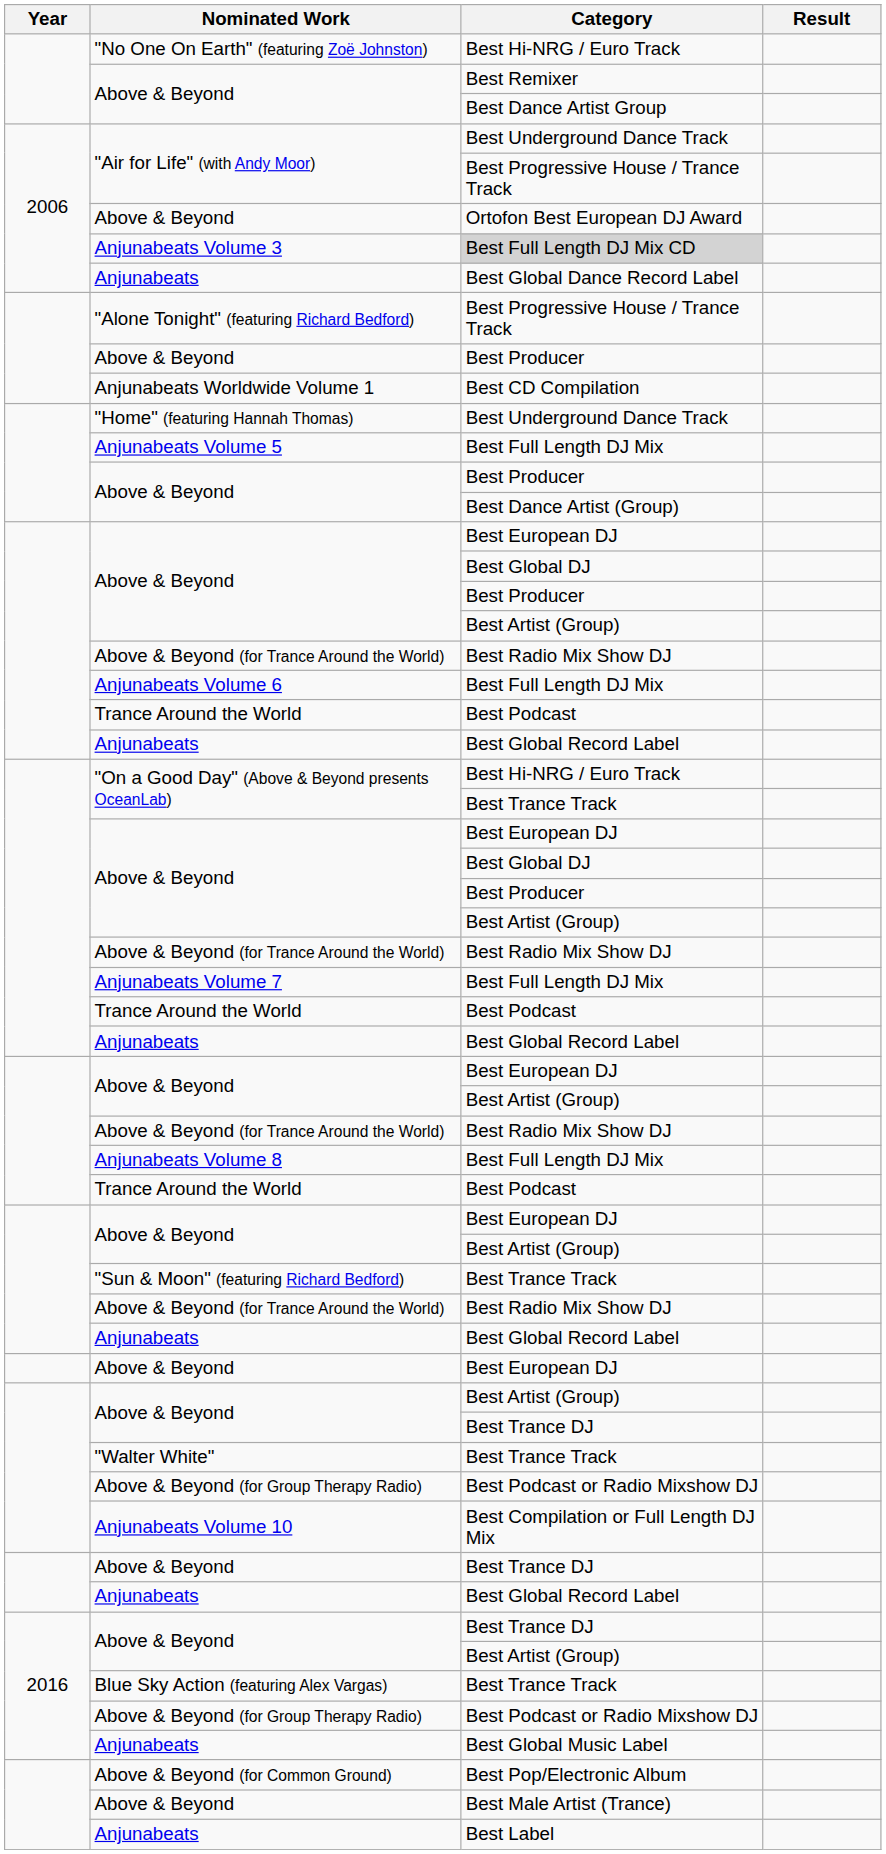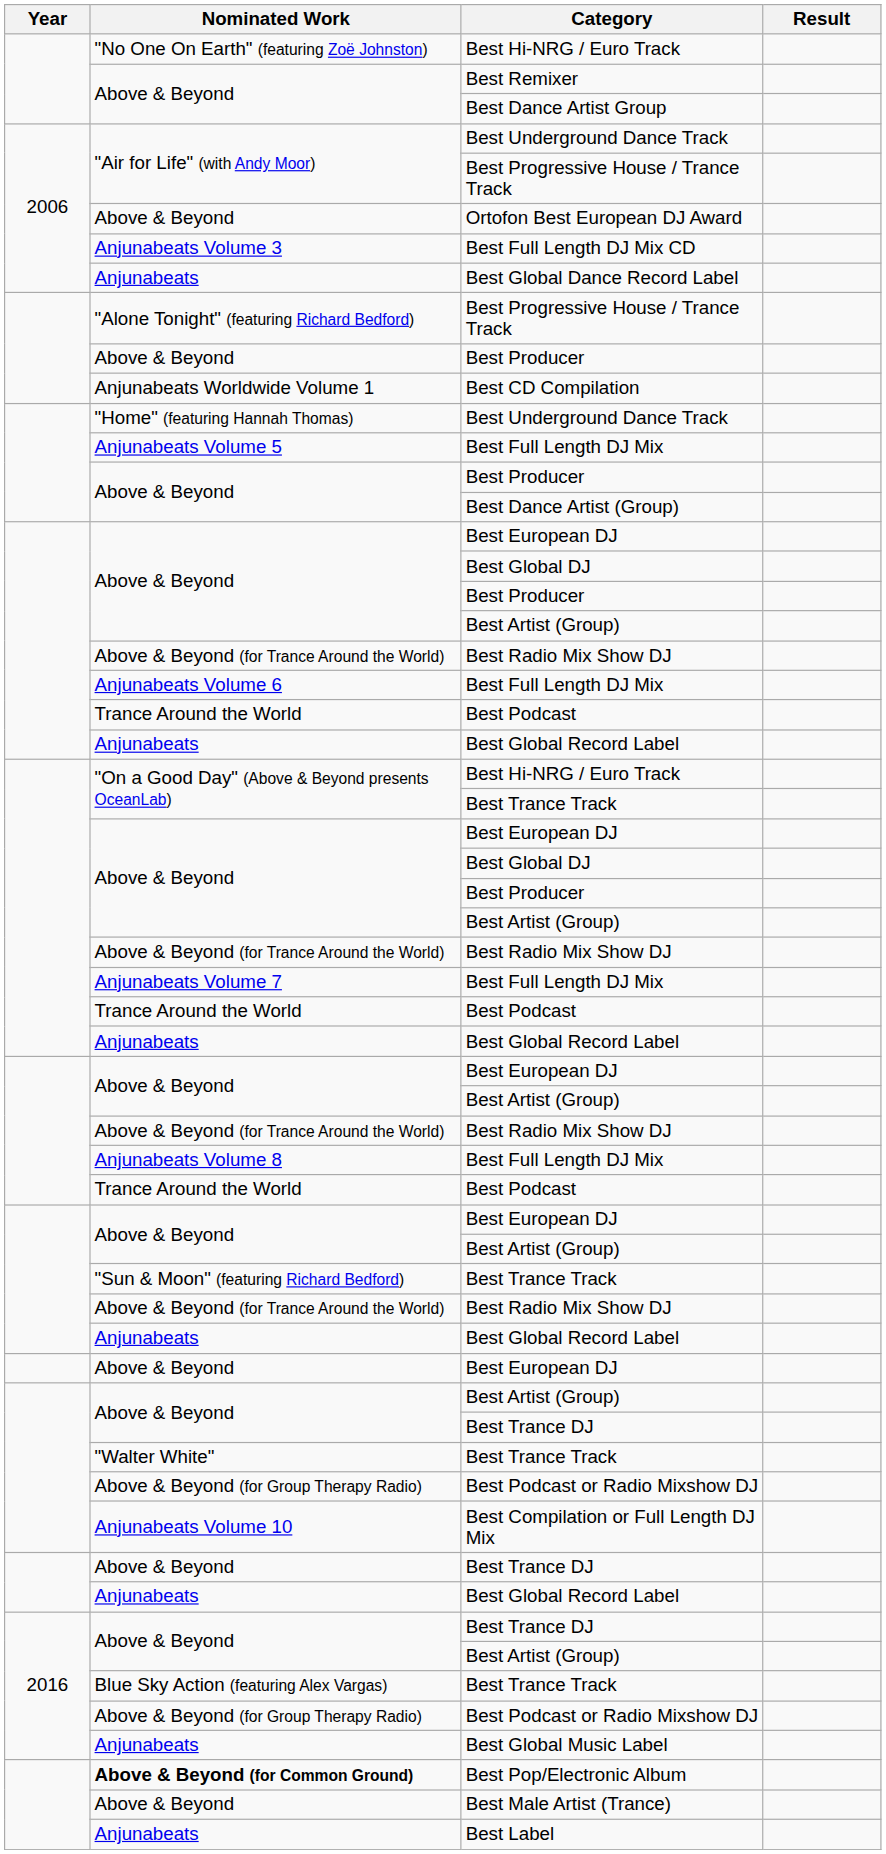(581, 248) lightgrey background -> (581, 248) no background
(243, 1774) normal -> (254, 1774) bold
